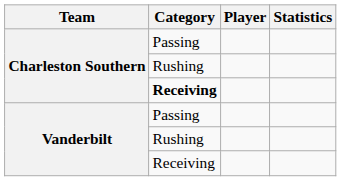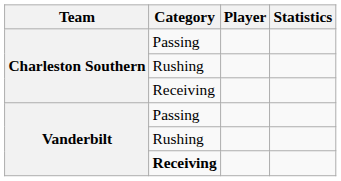(185, 90) bold -> (184, 90) normal
(184, 163) normal -> (185, 163) bold
